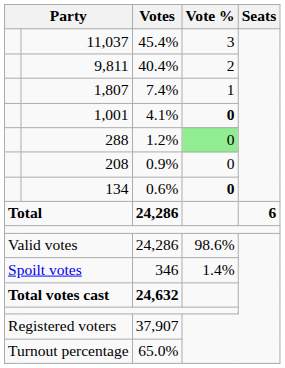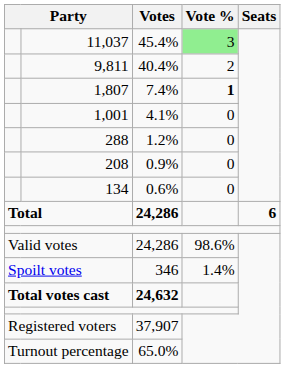(231, 41) no background -> (231, 41) lightgreen background
(231, 90) normal -> (231, 90) bold
(231, 115) bold -> (231, 115) normal
(231, 139) lightgreen background -> (231, 139) no background
(231, 189) bold -> (231, 189) normal
